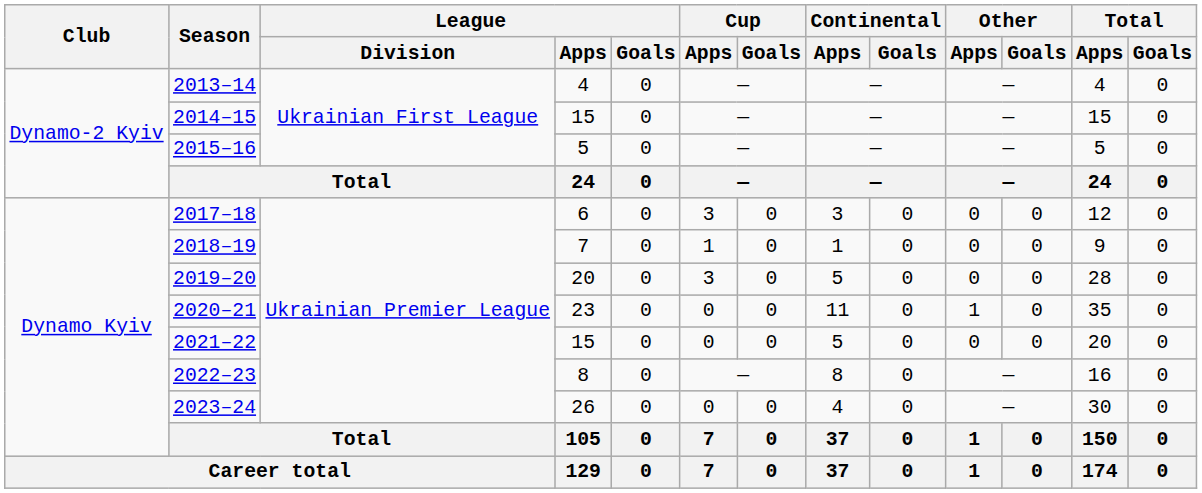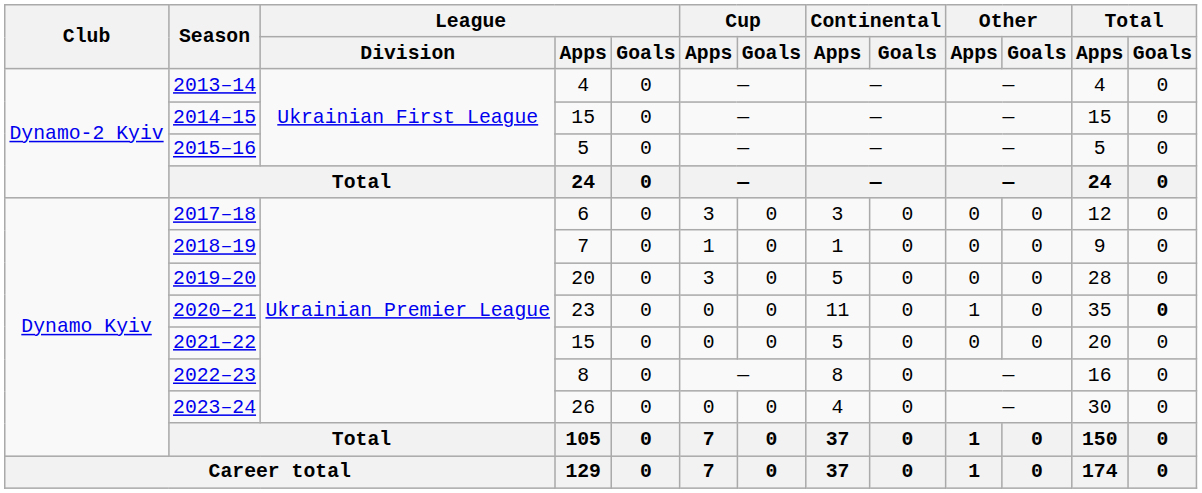(1163, 311) normal -> (1163, 311) bold
